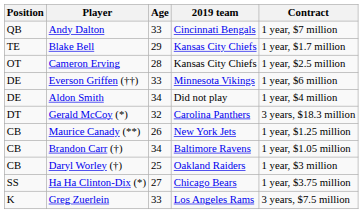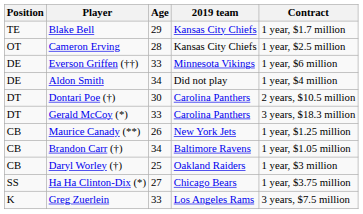- row: (77, 30)
+ row: (82, 98)
(156, 115) 32 -> (156, 115) 33
